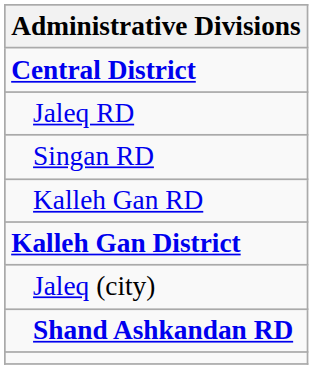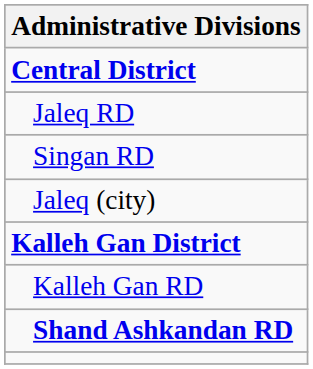(118, 199) Kalleh Gan RD -> (94, 199) Jaleq (city)
(94, 286) Jaleq (city) -> (118, 286) Kalleh Gan RD
